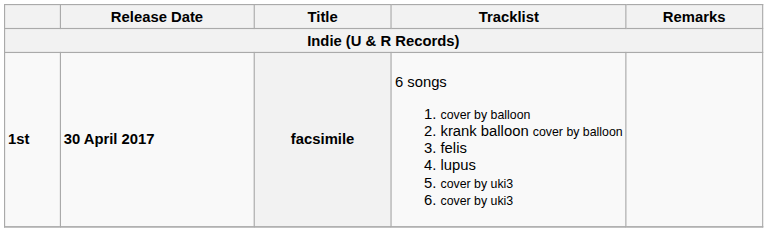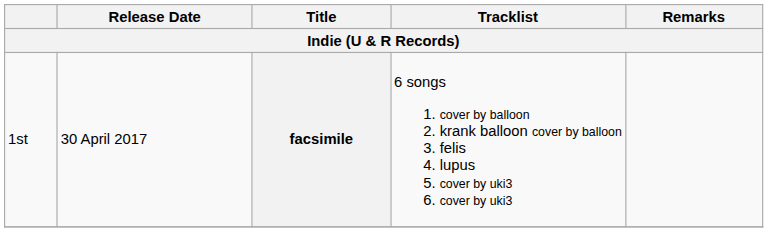(19, 140) bold -> (18, 140) normal
(109, 140) bold -> (104, 140) normal
